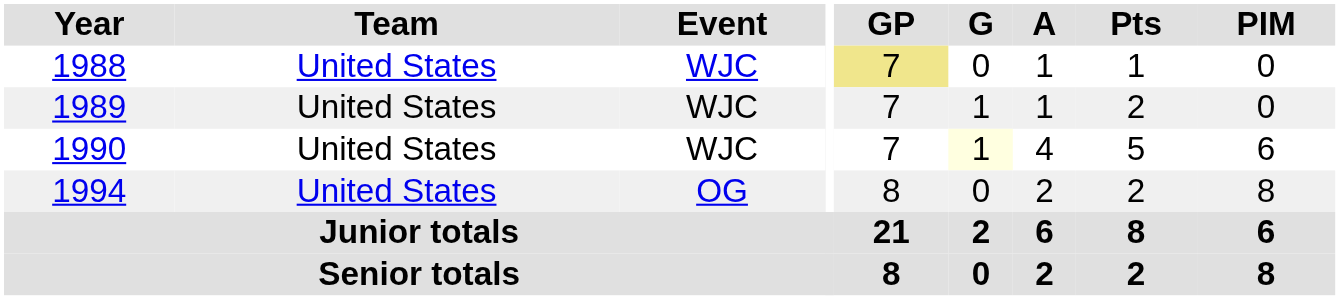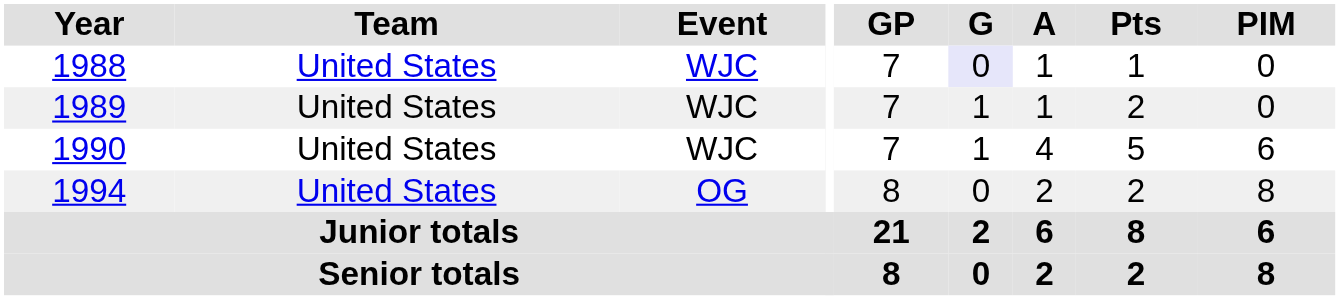(891, 65) khaki background -> (891, 65) no background
(981, 65) no background -> (981, 65) lavender background
(981, 149) lightyellow background -> (981, 149) no background
